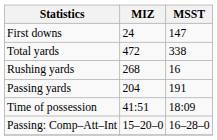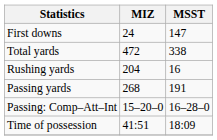(131, 70) 268 -> (131, 70) 204
(131, 88) 204 -> (131, 88) 268
rows swapped: (62, 125) <-> (52, 107)
